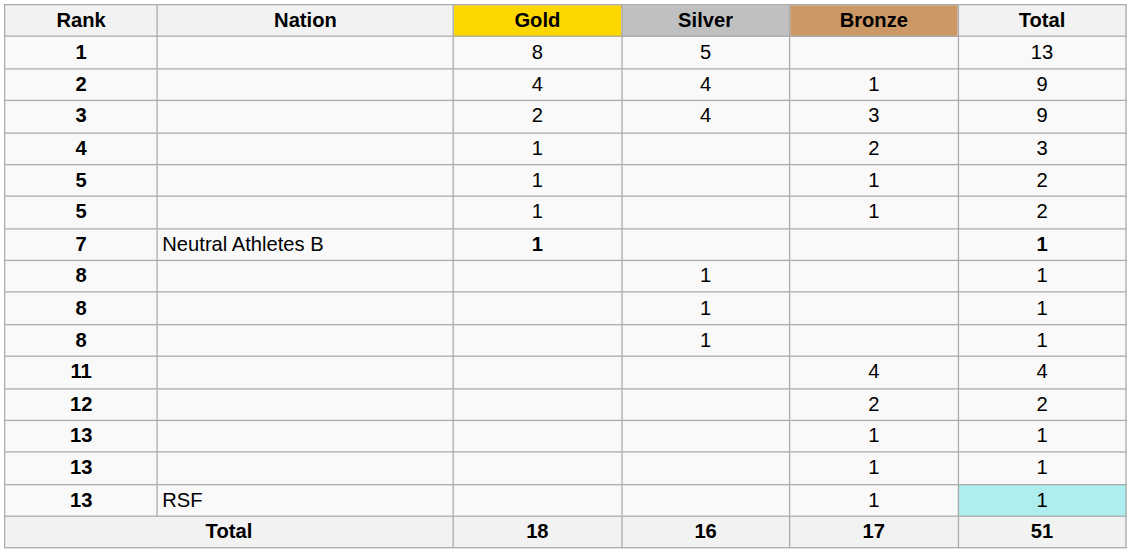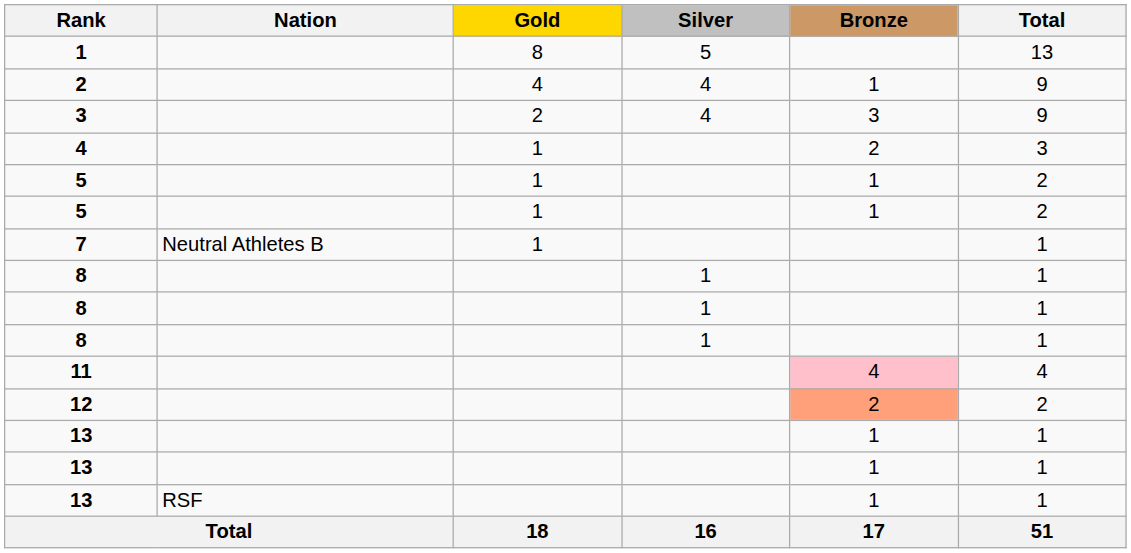(537, 244) bold -> (537, 244) normal
(1042, 244) bold -> (1042, 244) normal
(874, 372) no background -> (874, 372) pink background
(874, 404) no background -> (874, 404) lightsalmon background
(1042, 500) paleturquoise background -> (1042, 500) no background
